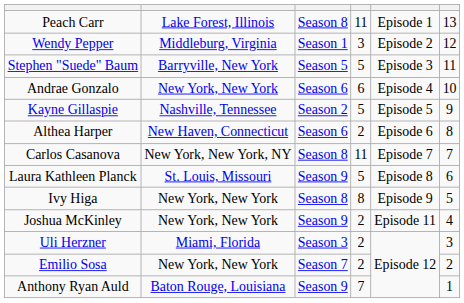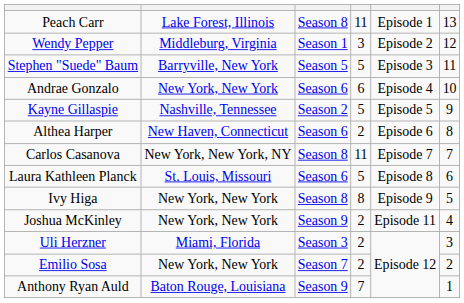(323, 176) Season 9 -> (323, 176) Season 6
